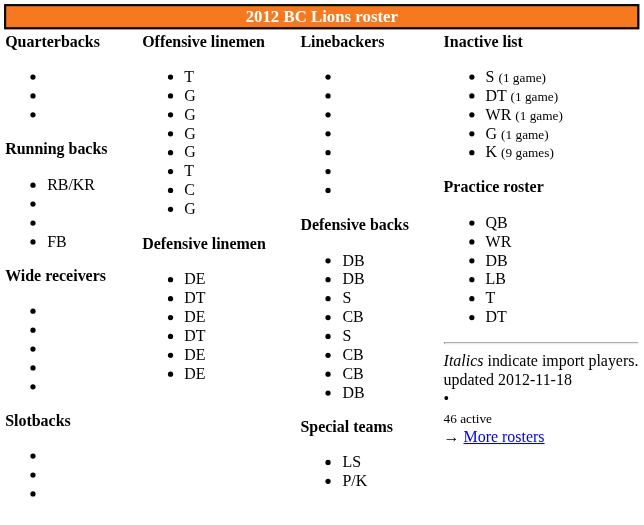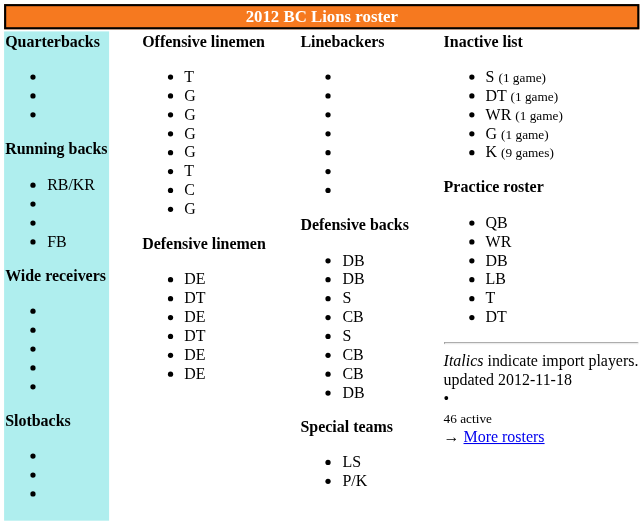(56, 268) no background -> (56, 268) paleturquoise background
